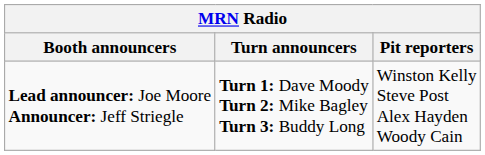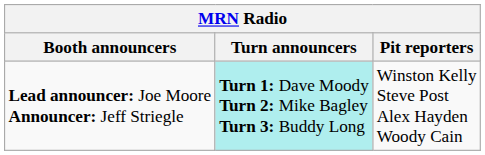(294, 105) no background -> (294, 105) paleturquoise background
